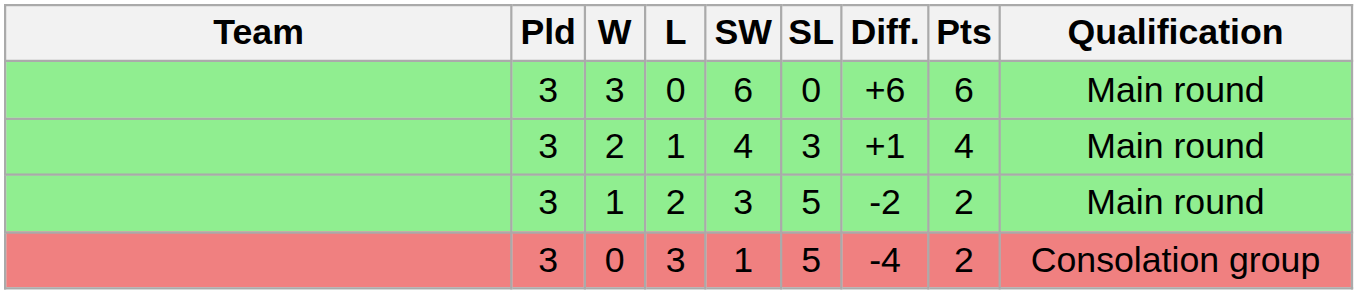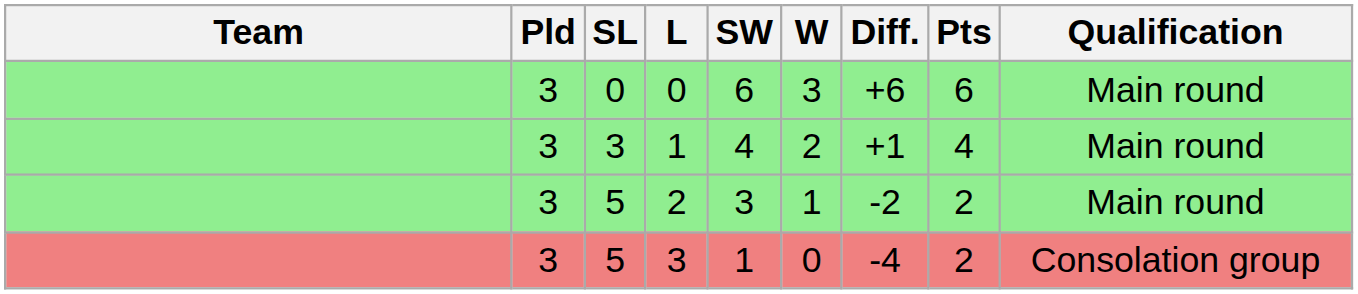columns swapped: (615, 32) <-> (811, 32)
